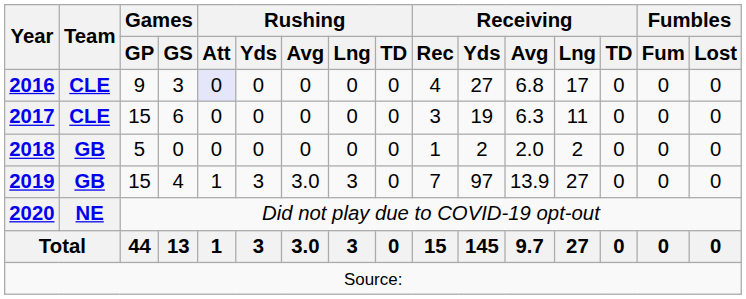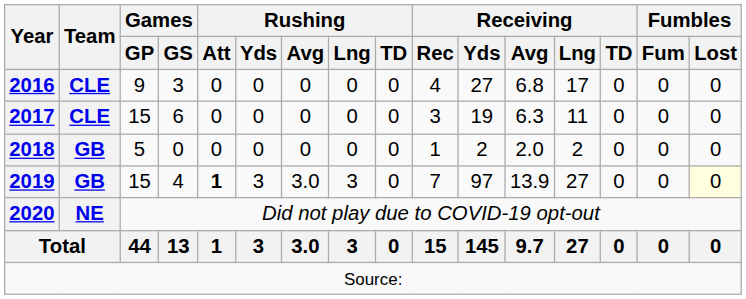(216, 85) lavender background -> (216, 85) no background
(216, 181) normal -> (216, 181) bold
(716, 181) no background -> (716, 181) lightyellow background
